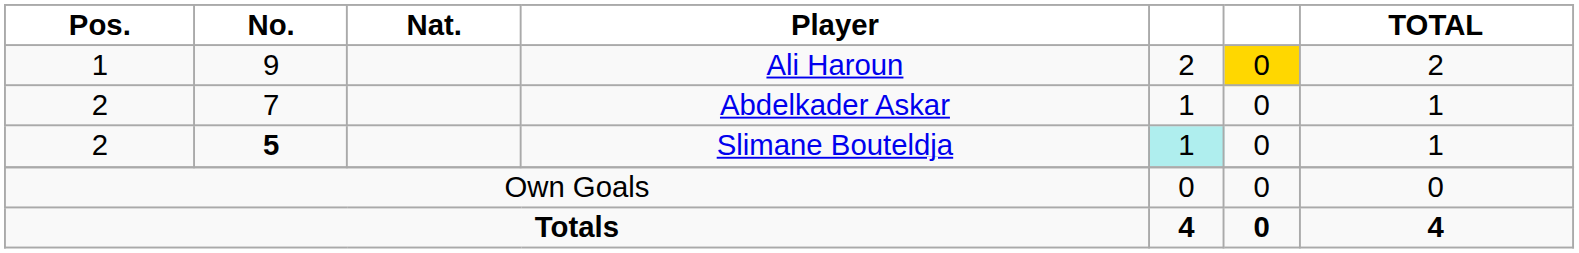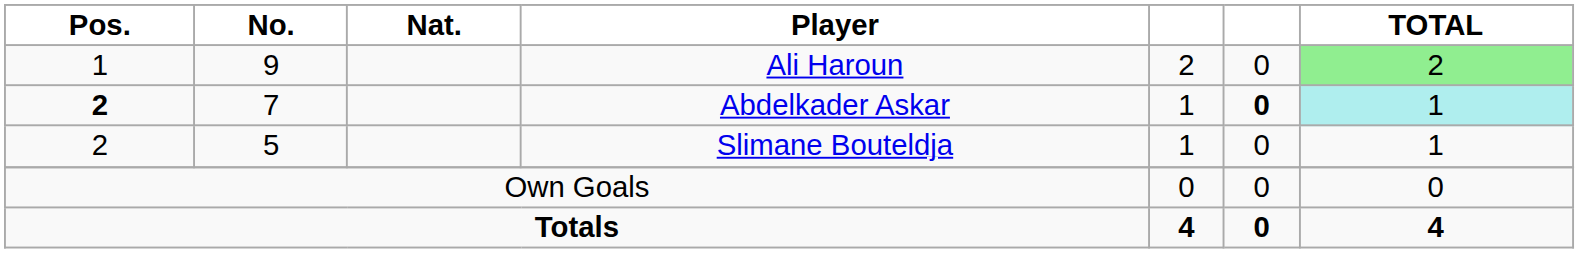(1262, 65) gold background -> (1262, 65) no background
(1436, 65) no background -> (1436, 65) lightgreen background
(100, 105) normal -> (100, 105) bold
(1262, 105) normal -> (1262, 105) bold
(1436, 105) no background -> (1436, 105) paleturquoise background
(271, 146) bold -> (271, 146) normal
(1187, 146) paleturquoise background -> (1187, 146) no background
